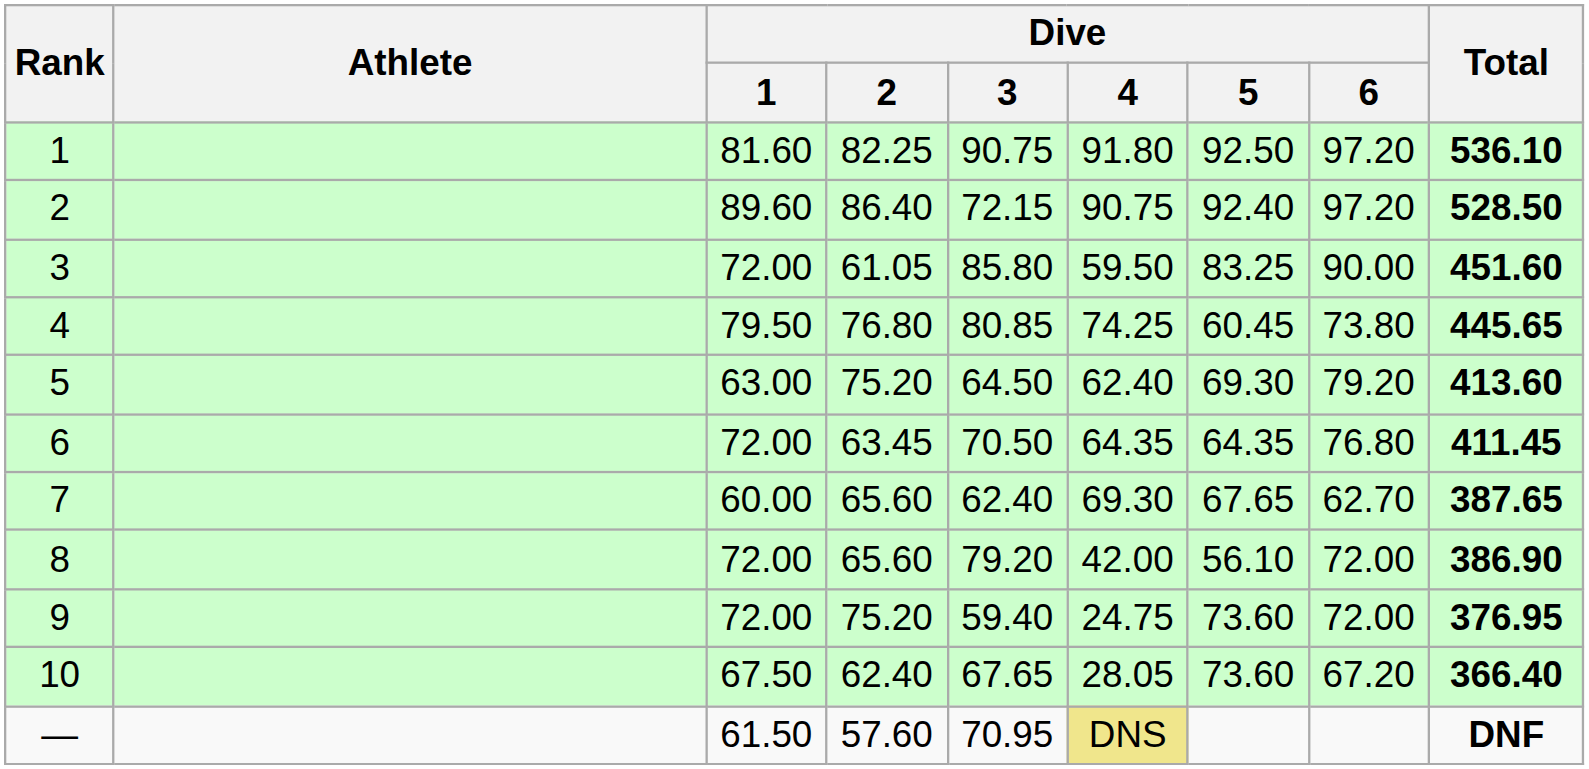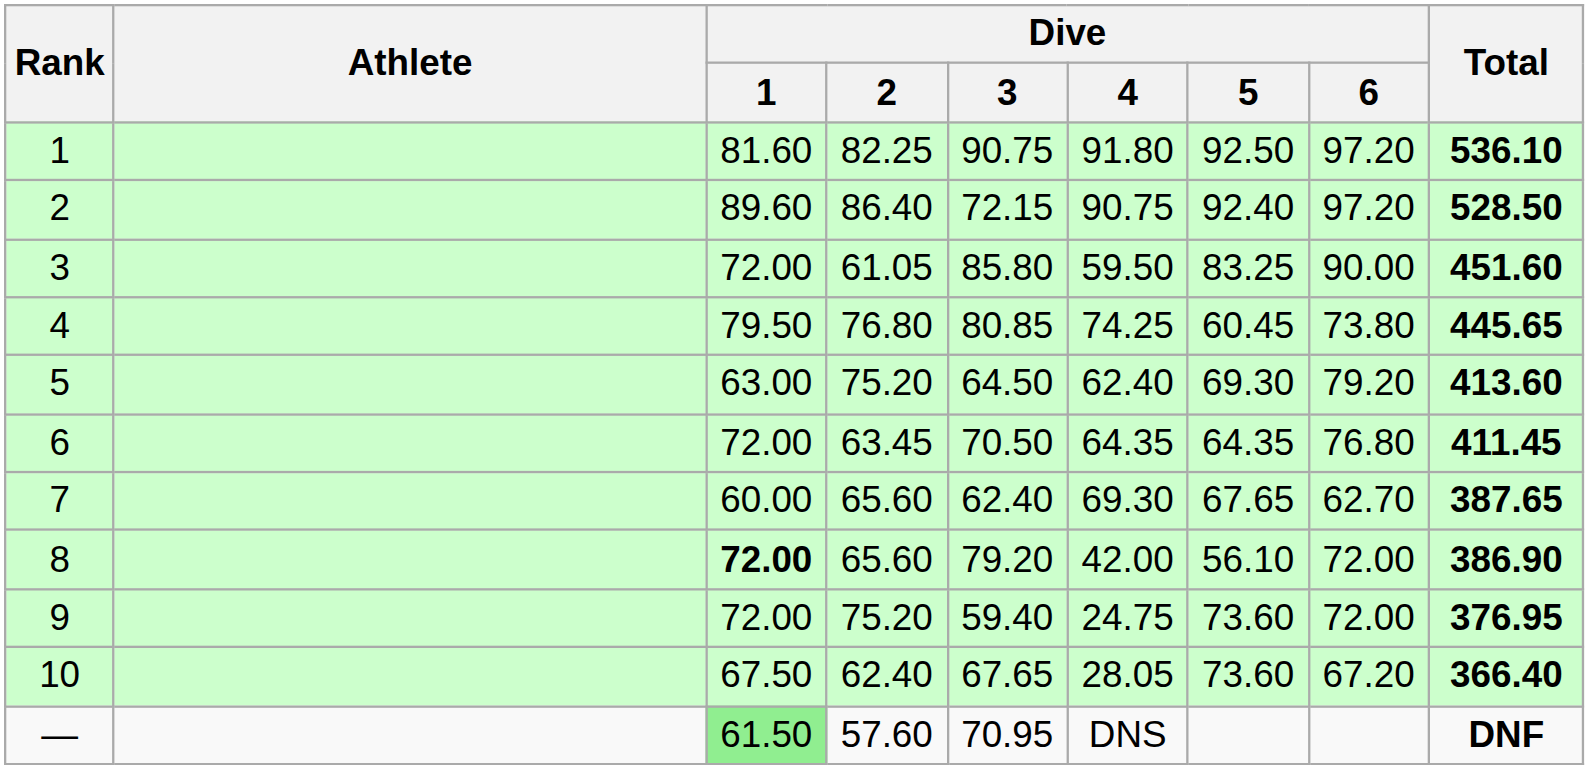(766, 558) normal -> (766, 558) bold
(766, 734) no background -> (766, 734) lightgreen background
(1128, 734) khaki background -> (1128, 734) no background
